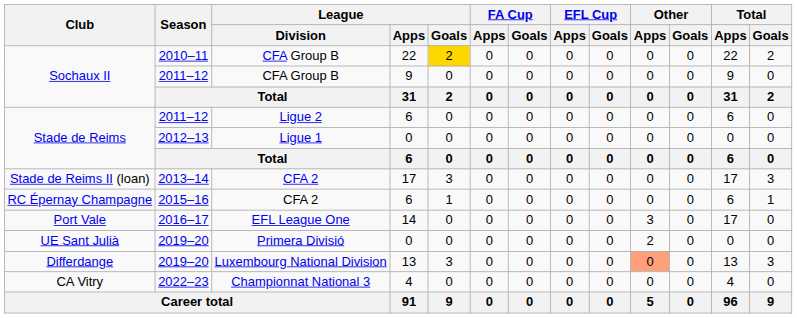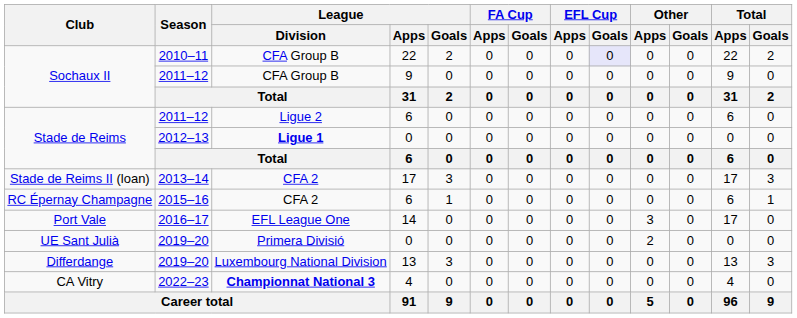(449, 55) gold background -> (449, 55) no background
(610, 55) no background -> (610, 55) lavender background
(301, 138) normal -> (301, 138) bold
(650, 261) lightsalmon background -> (650, 261) no background
(301, 281) normal -> (301, 281) bold
